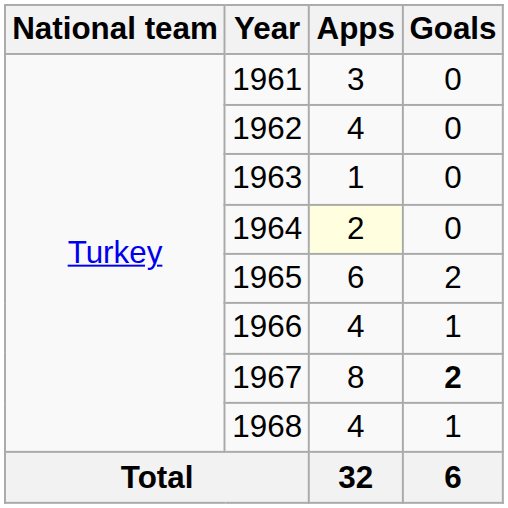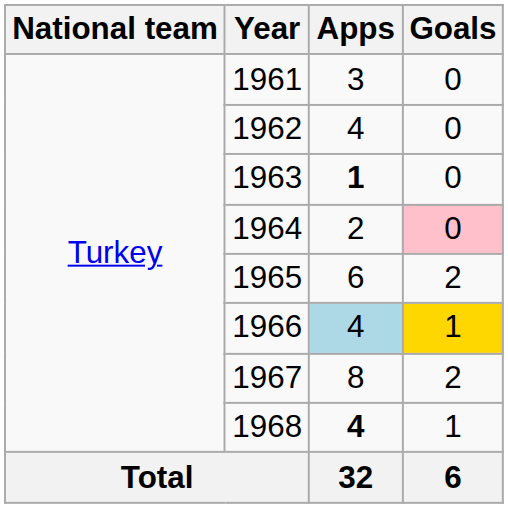(356, 178) normal -> (356, 178) bold
(356, 228) lightyellow background -> (356, 228) no background
(453, 228) no background -> (453, 228) pink background
(356, 327) no background -> (356, 327) lightblue background
(453, 327) no background -> (453, 327) gold background
(453, 377) bold -> (453, 377) normal
(356, 427) normal -> (356, 427) bold
